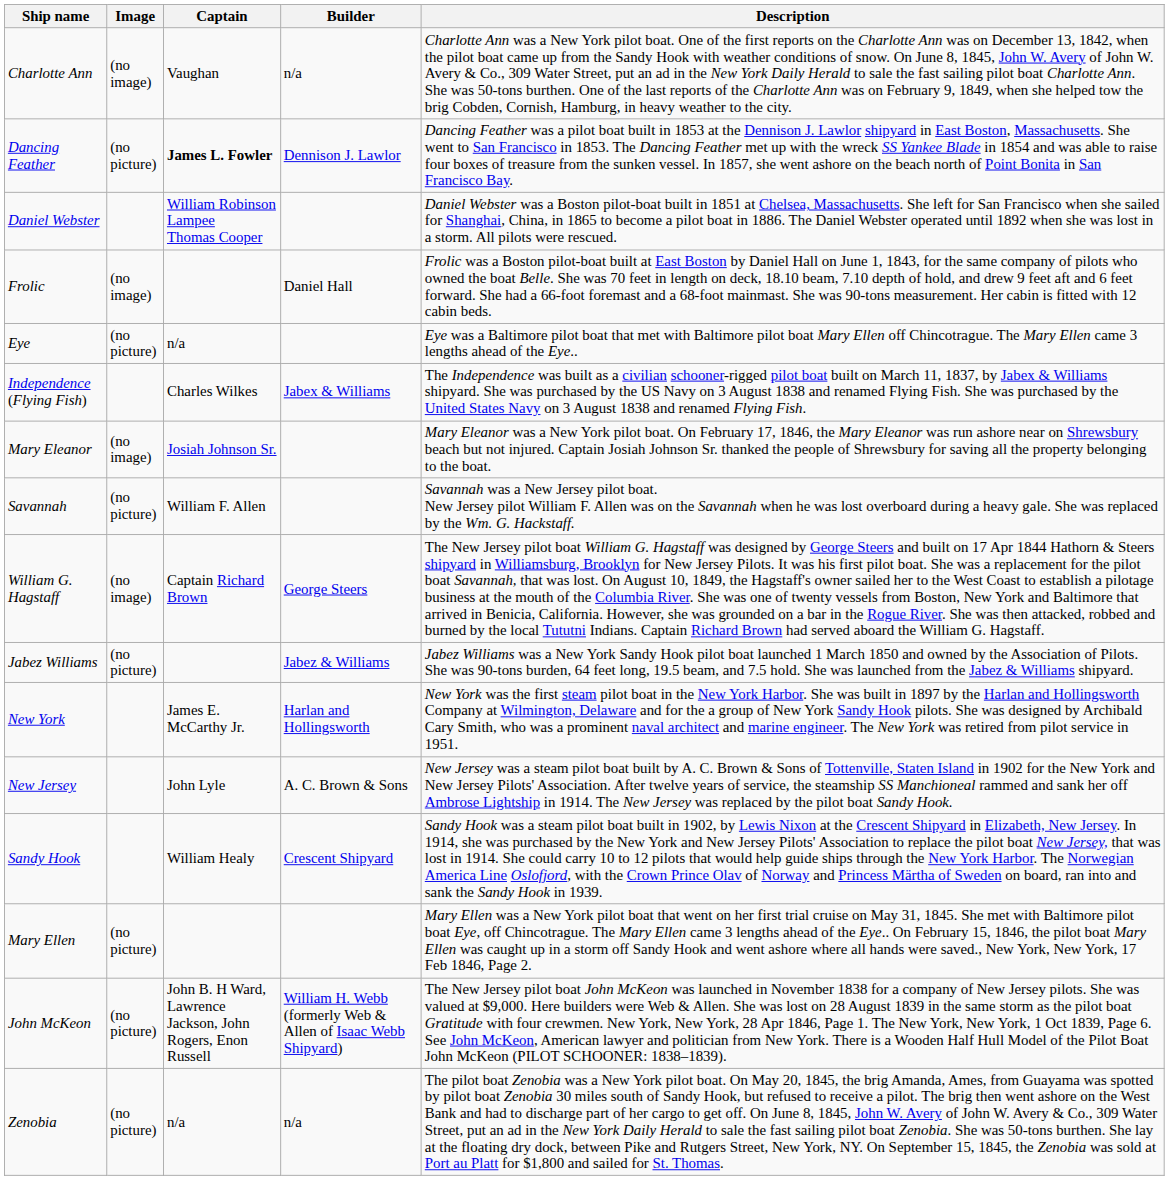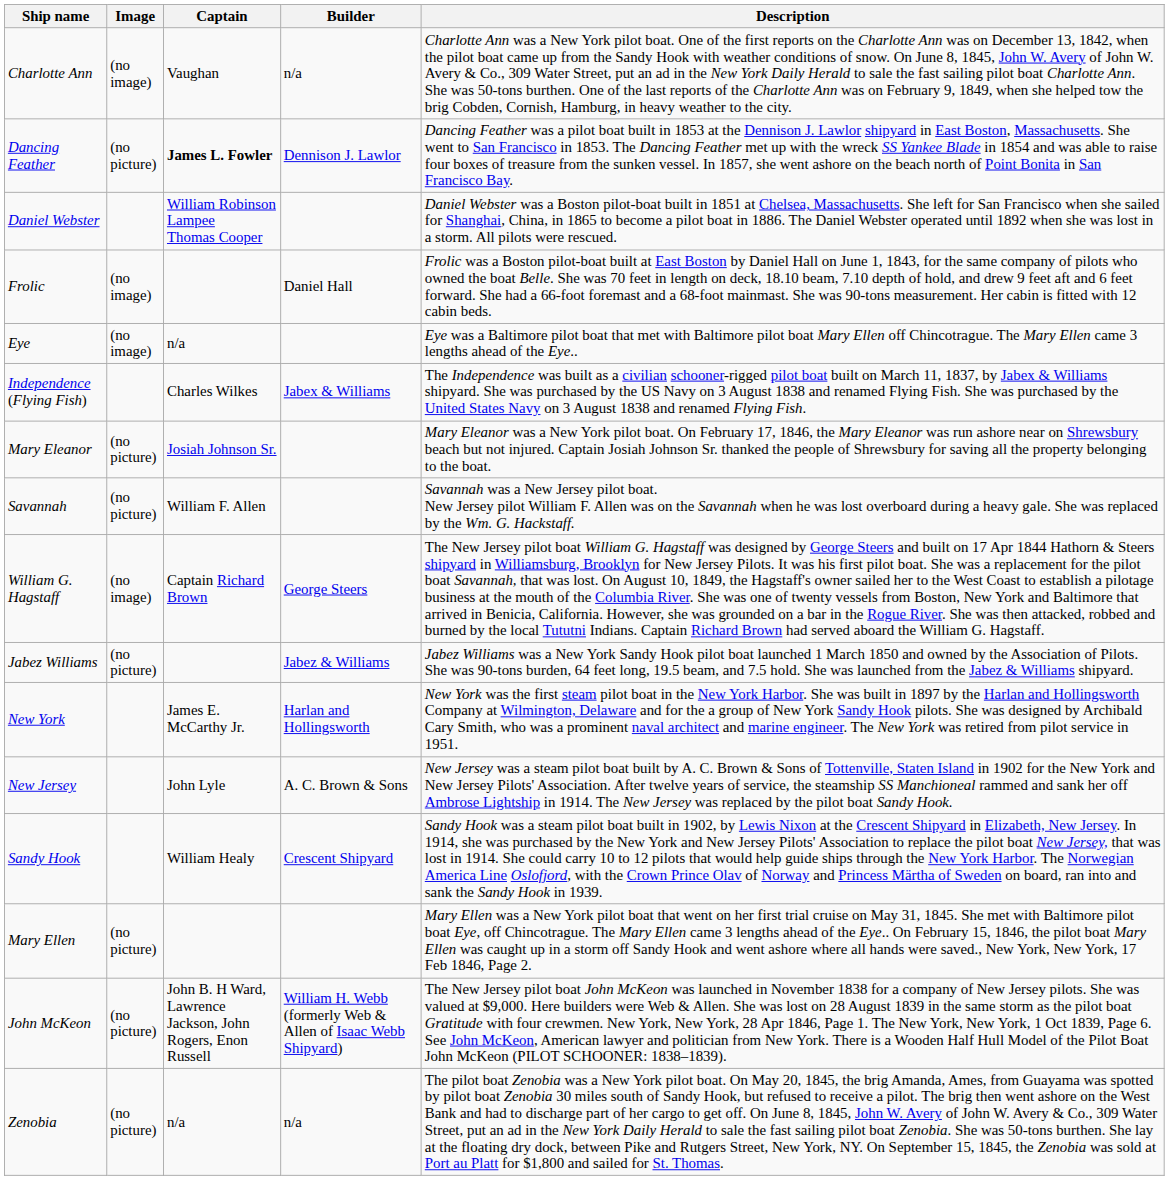(133, 343) (no picture) -> (131, 343) (no image)
(131, 449) (no image) -> (133, 449) (no picture)
